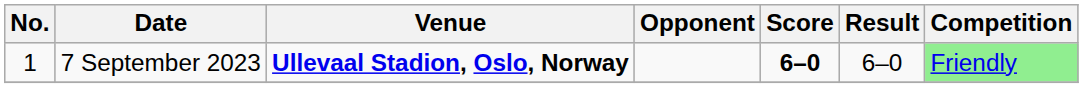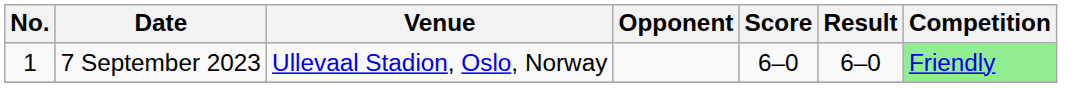(450, 62) bold -> (440, 62) normal
(800, 62) bold -> (778, 62) normal
